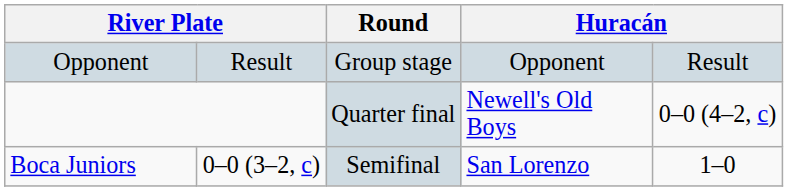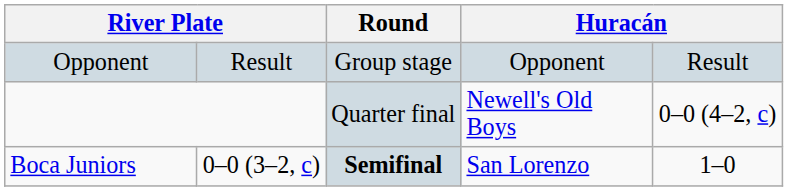(393, 165) normal -> (393, 165) bold
